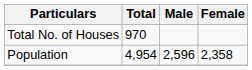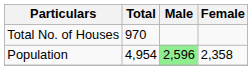(179, 55) no background -> (179, 55) lightgreen background
